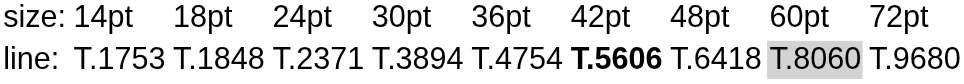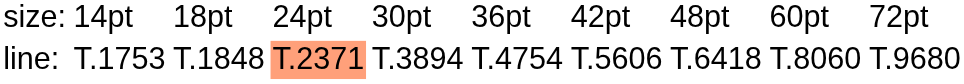(318, 59) no background -> (318, 59) lightsalmon background
(617, 59) bold -> (617, 59) normal
(815, 59) lightgrey background -> (815, 59) no background
